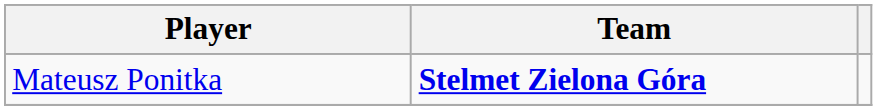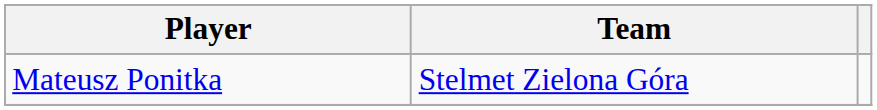(562, 79) bold -> (554, 79) normal
